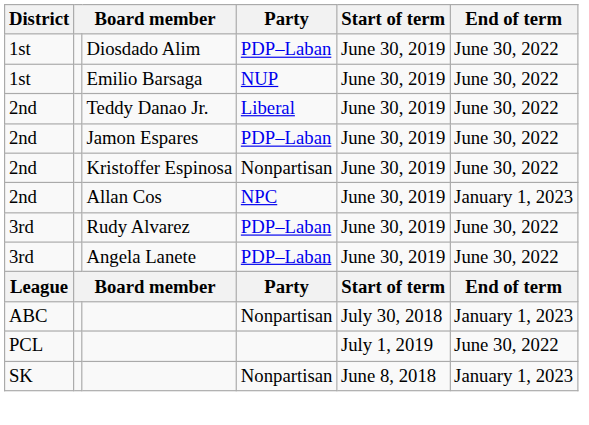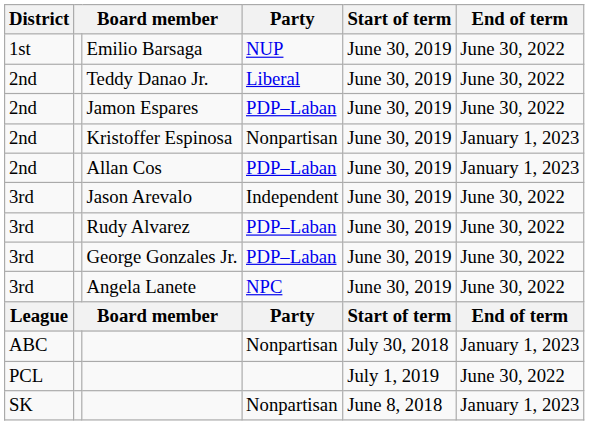- row: (20, 49)
(506, 167) June 30, 2022 -> (520, 138) January 1, 2023
(259, 197) NPC -> (291, 167) PDP–Laban
+ row: (21, 197)
+ row: (21, 256)
(286, 256) PDP–Laban -> (264, 286) NPC
